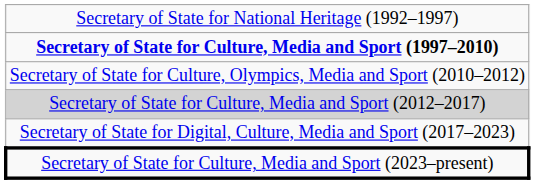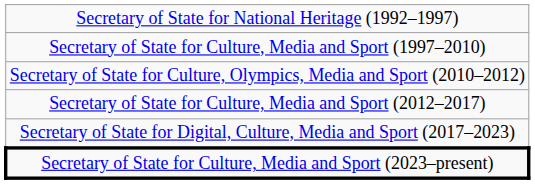(267, 47) bold -> (267, 47) normal
(267, 103) lightgrey background -> (267, 103) no background
